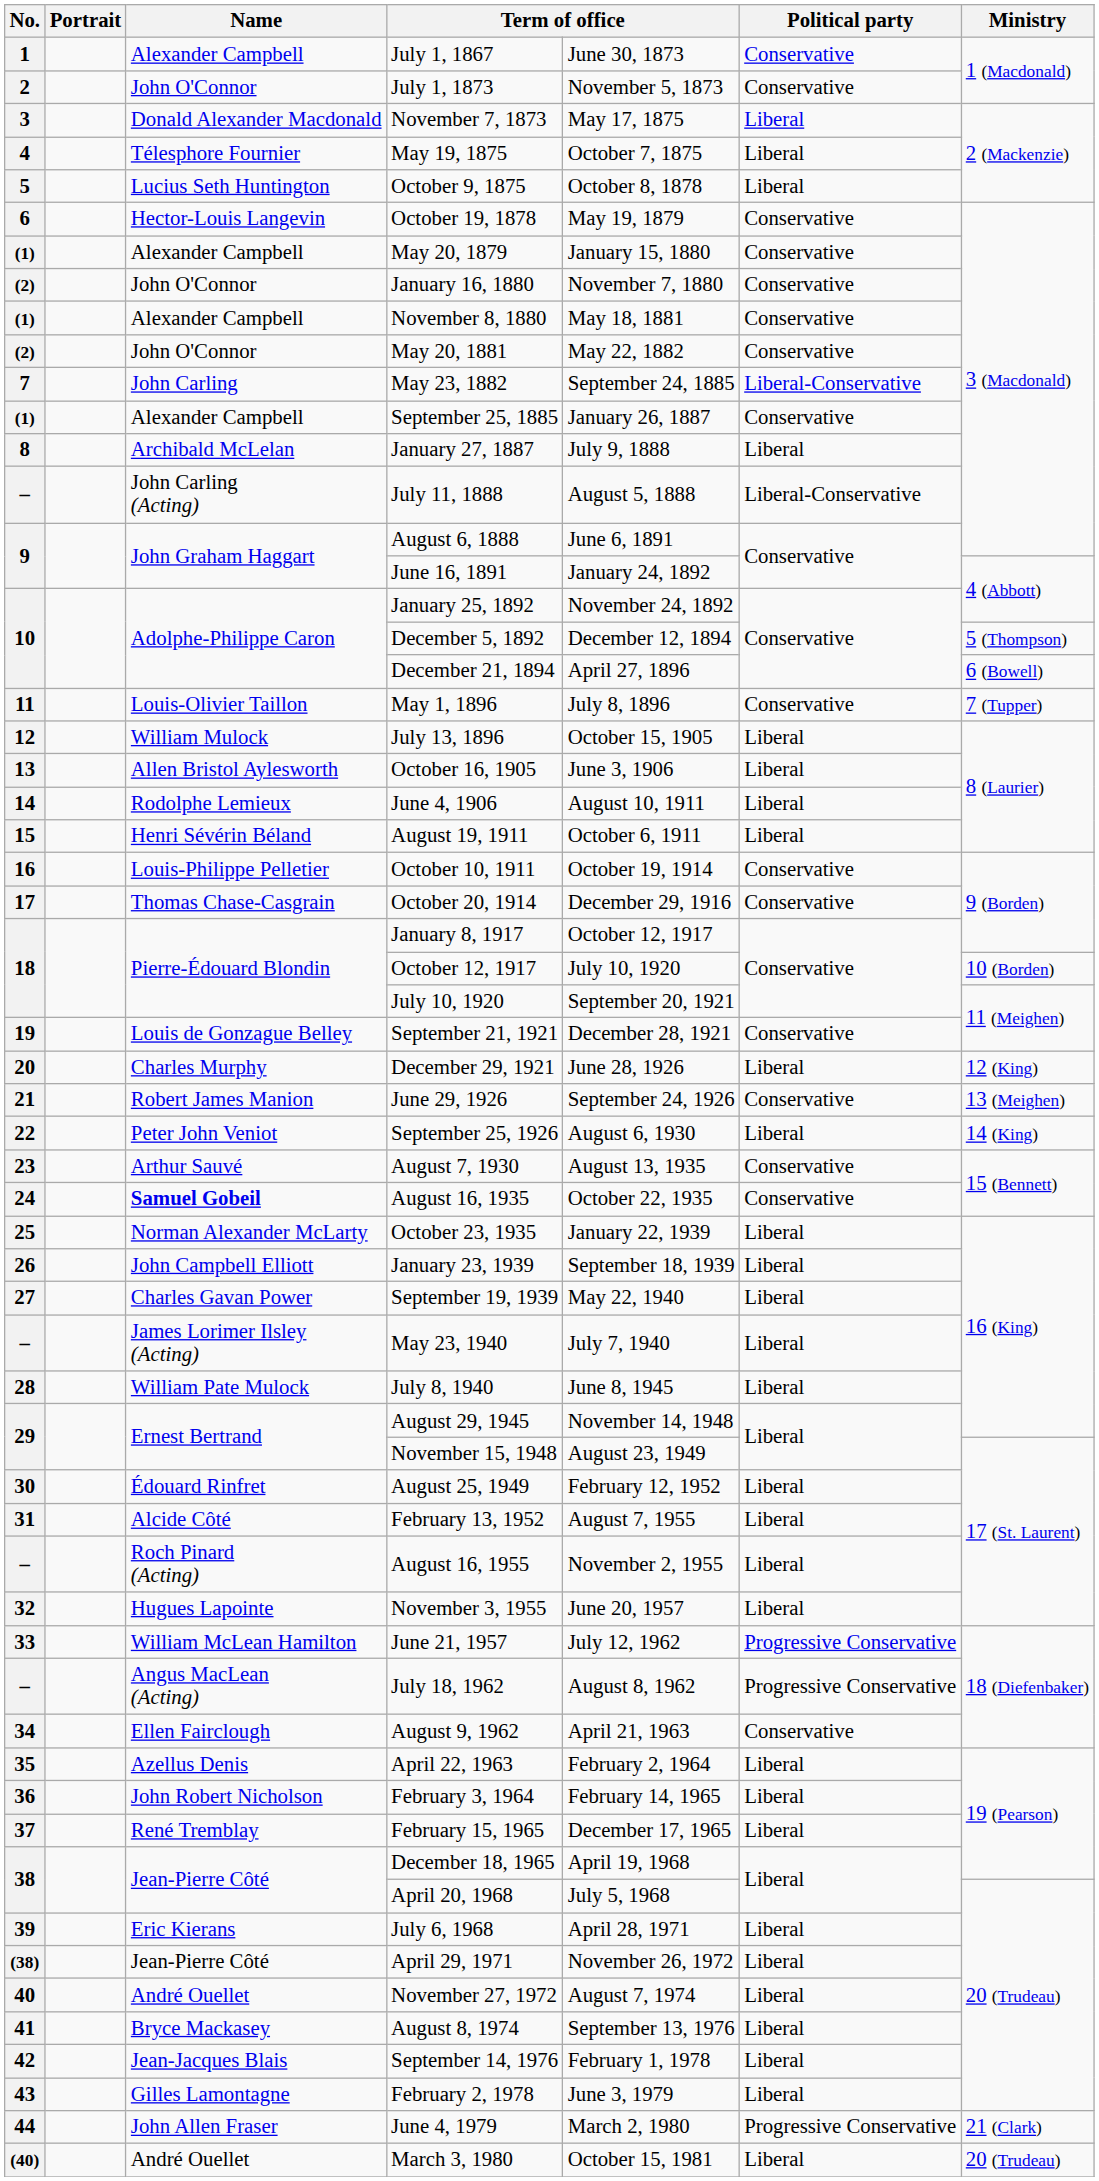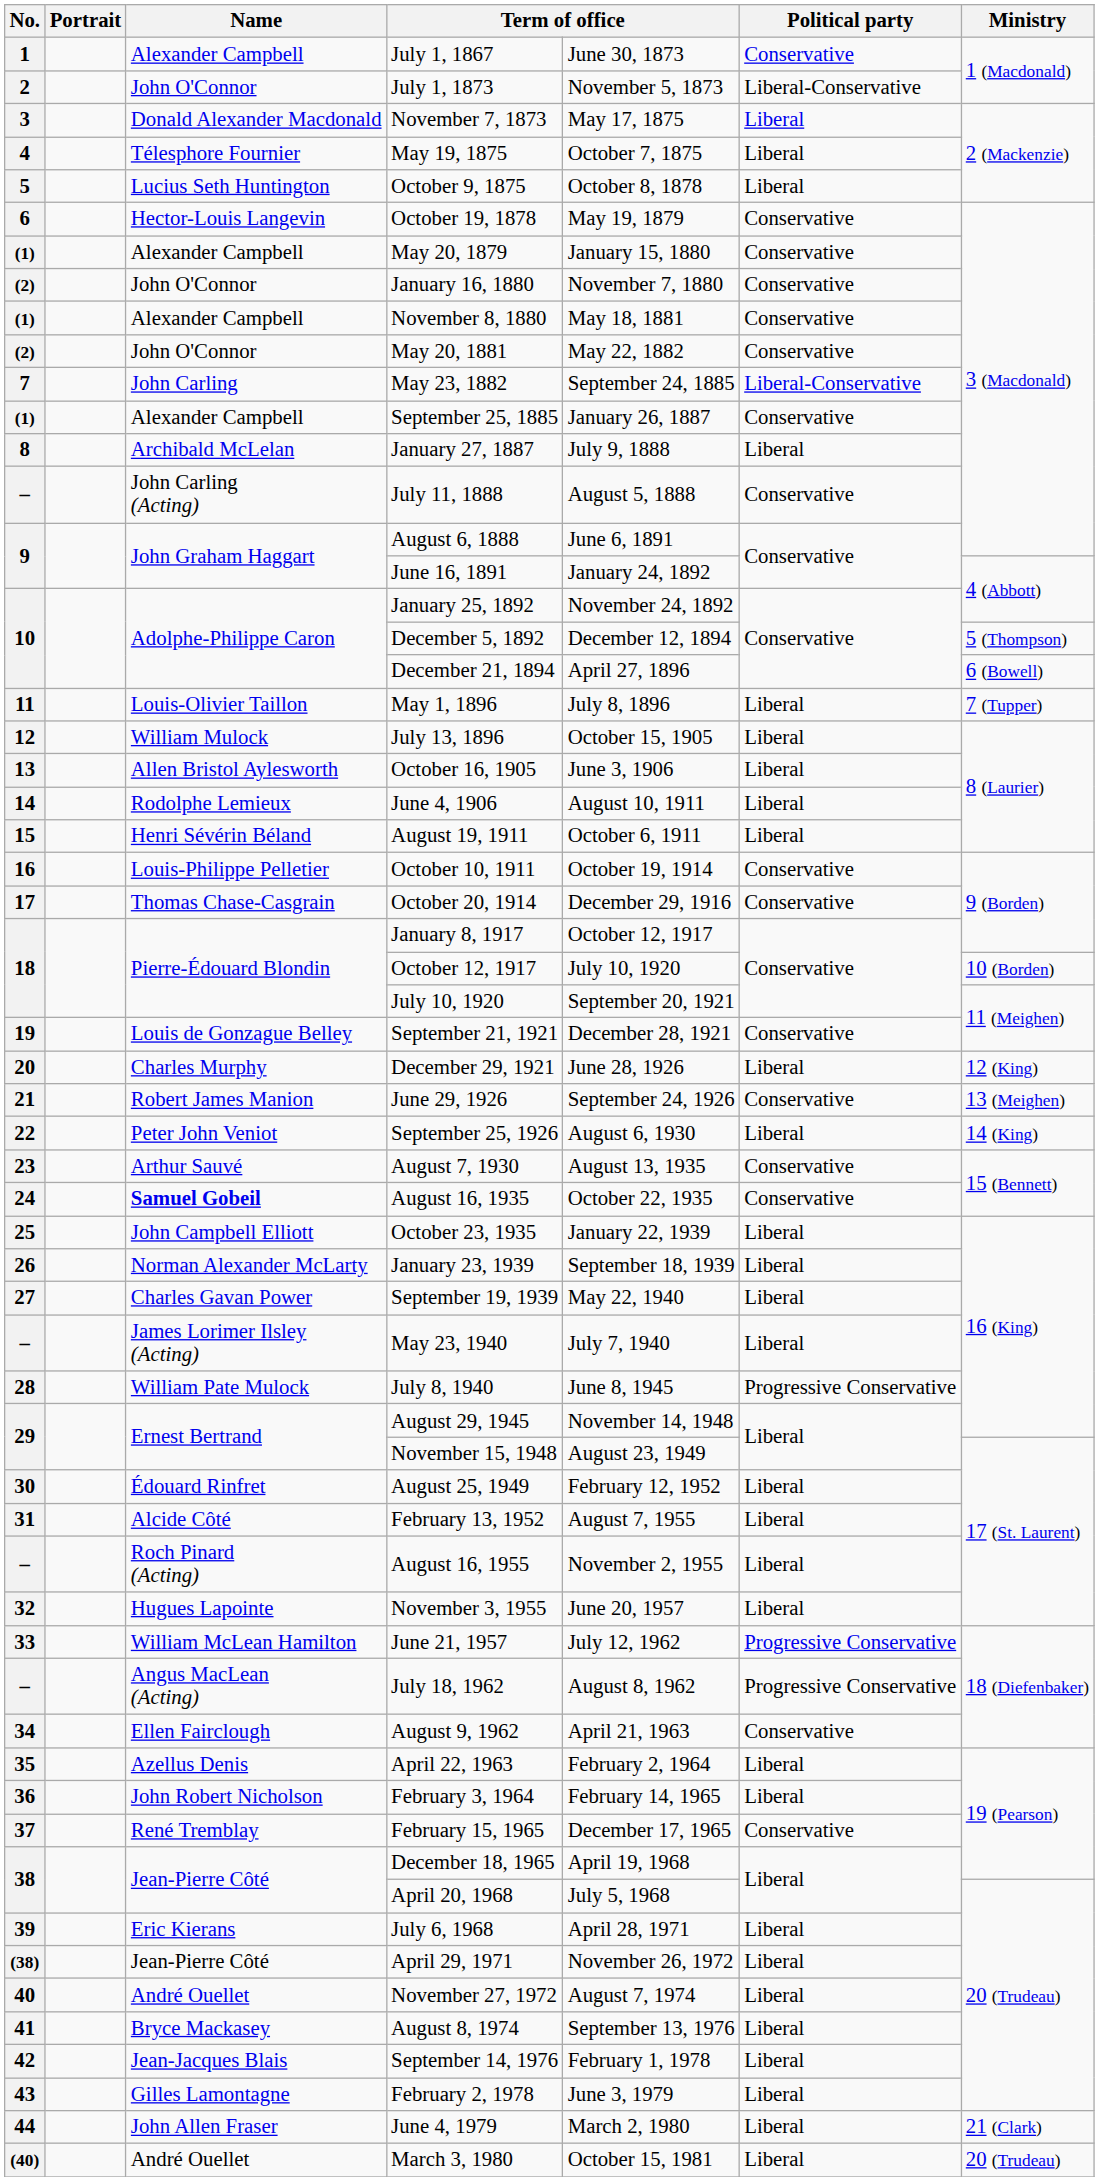(799, 86) Conservative -> (833, 86) Liberal-Conservative
(833, 494) Liberal-Conservative -> (799, 494) Conservative
(799, 704) Conservative -> (774, 704) Liberal
(249, 1231) Norman Alexander McLarty -> (222, 1231) John Campbell Elliott
(222, 1264) John Campbell Elliott -> (249, 1264) Norman Alexander McLarty
(774, 1387) Liberal -> (850, 1387) Progressive Conservative
(774, 1829) Liberal -> (799, 1829) Conservative
(850, 2126) Progressive Conservative -> (774, 2126) Liberal
